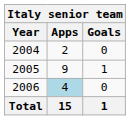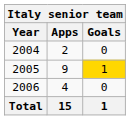(104, 69) no background -> (104, 69) gold background
(65, 87) lightblue background -> (65, 87) no background
